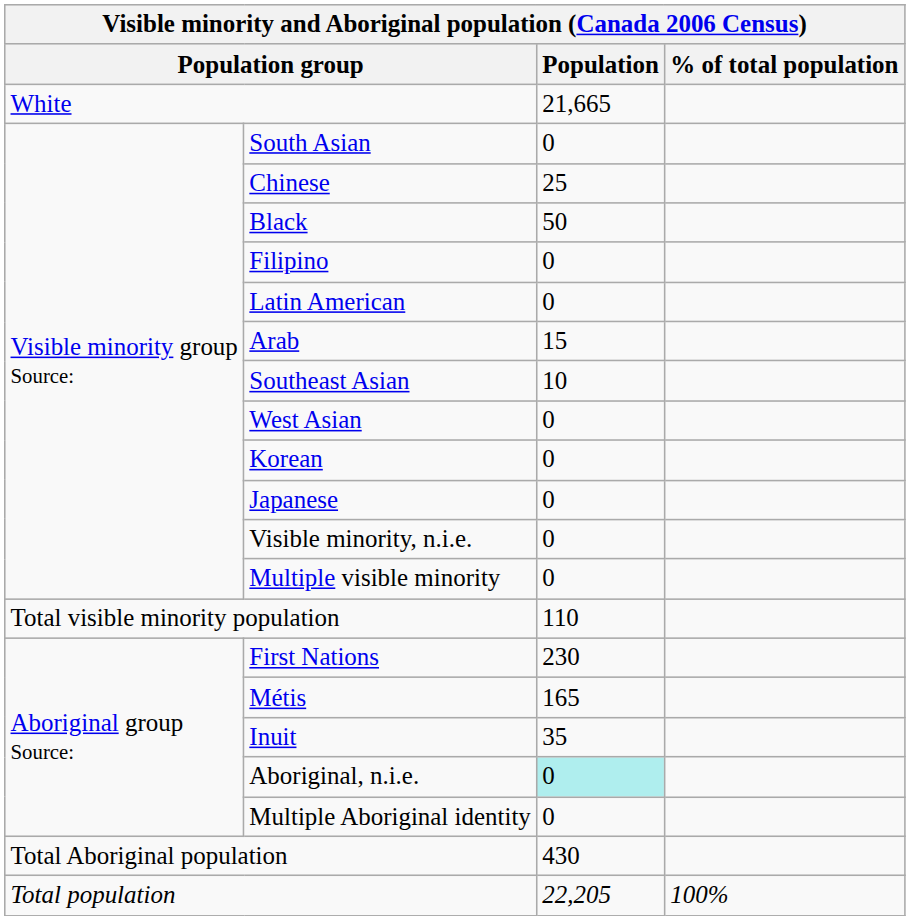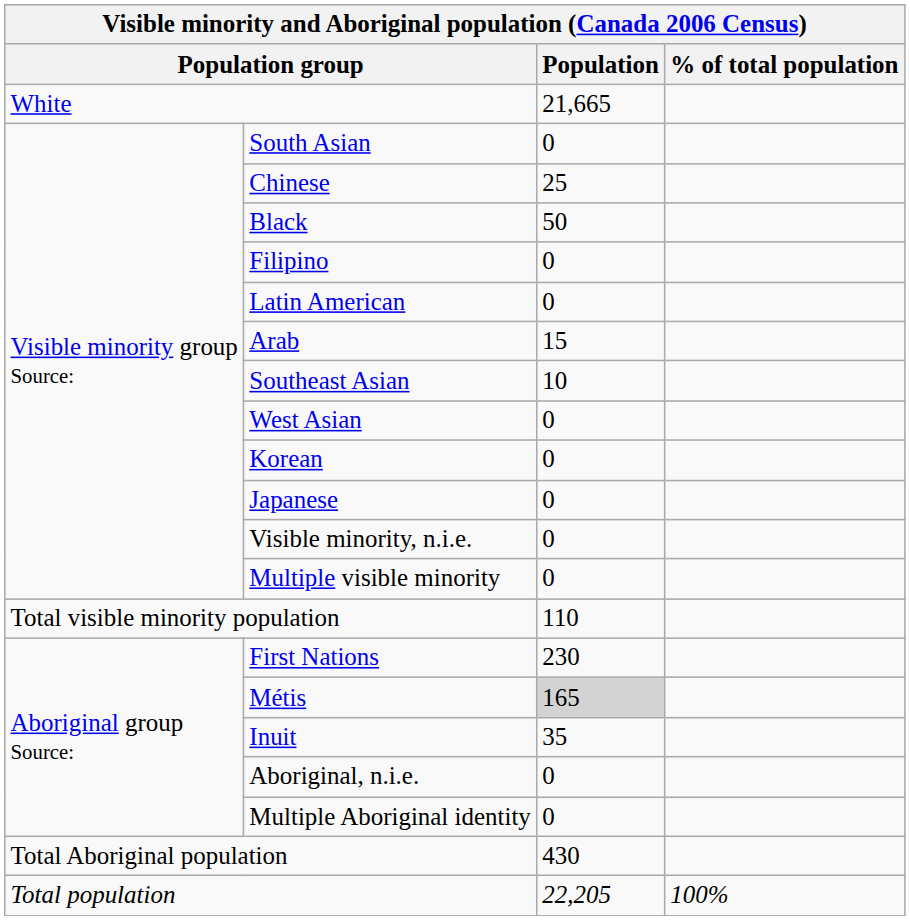(561, 697) no background -> (561, 697) lightgrey background
(549, 776) paleturquoise background -> (549, 776) no background
